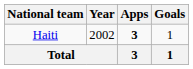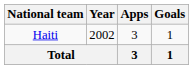(134, 34) bold -> (134, 34) normal
